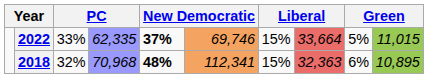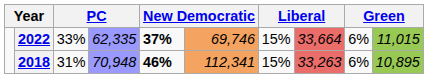(359, 39) 5% -> (359, 39) 6%
(71, 62) 32% -> (71, 62) 31%
(114, 62) 70,968 -> (114, 62) 70,948
(158, 62) 48% -> (158, 62) 46%
(319, 62) 32,363 -> (319, 62) 33,263
